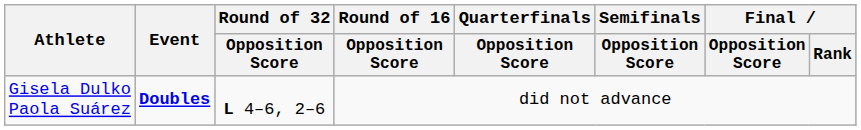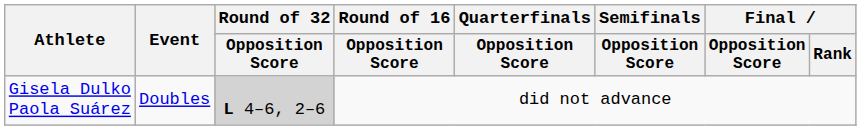(175, 100) bold -> (175, 100) normal
(274, 110) no background -> (274, 110) lightgrey background
